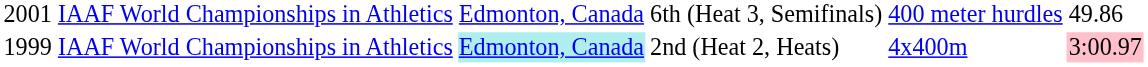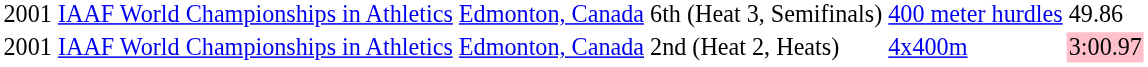(28, 47) 1999 -> (28, 47) 2001
(551, 47) paleturquoise background -> (551, 47) no background
